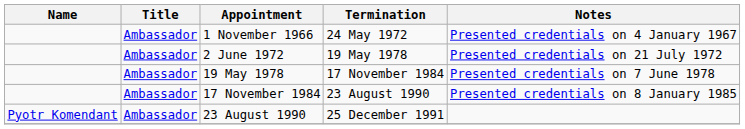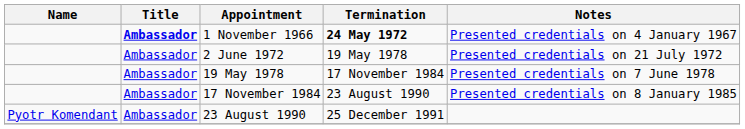(160, 34) normal -> (160, 34) bold
(367, 34) normal -> (367, 34) bold
